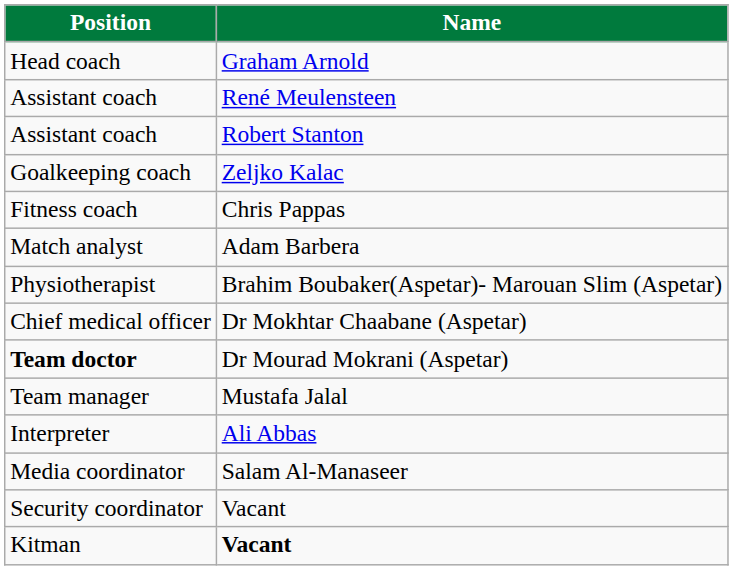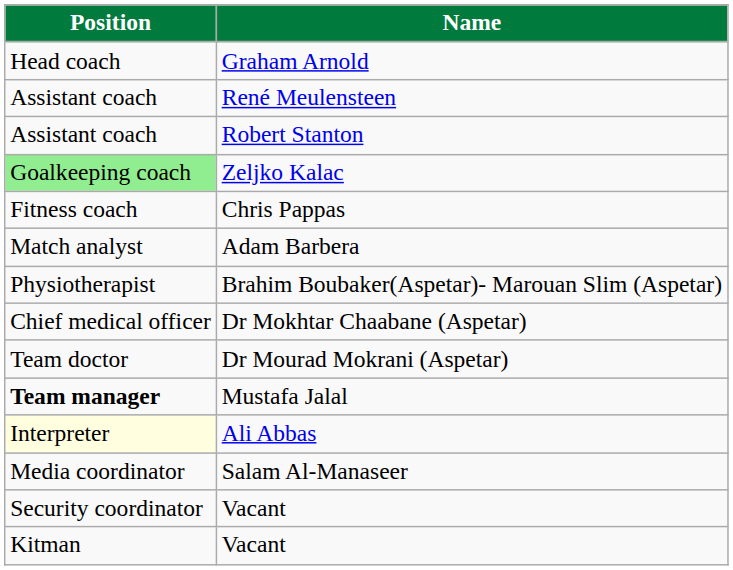(101, 172) no background -> (101, 172) lightgreen background
(73, 358) bold -> (69, 358) normal
(80, 396) normal -> (85, 396) bold
(60, 433) no background -> (60, 433) lightyellow background
(257, 545) bold -> (254, 545) normal
